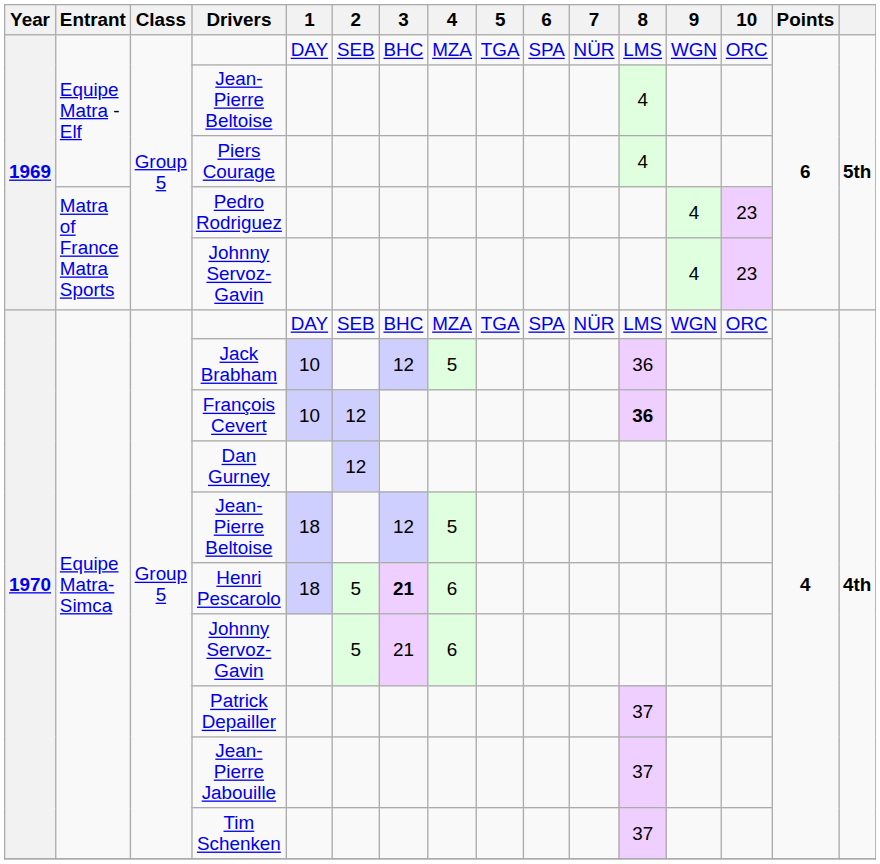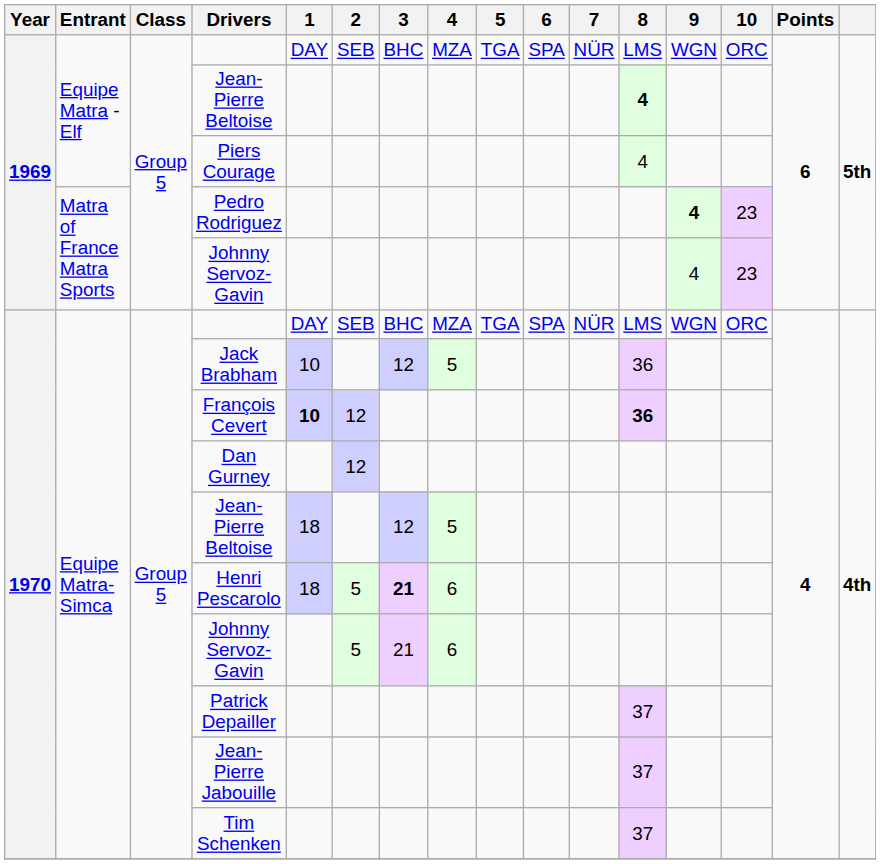(643, 101) normal -> (643, 101) bold
(694, 213) normal -> (694, 213) bold
(309, 416) normal -> (309, 416) bold
